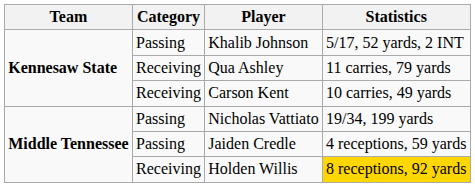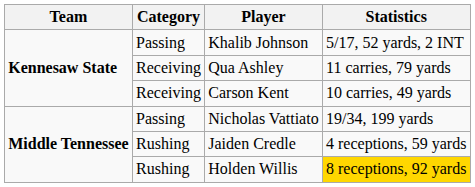(160, 144) Passing -> (163, 144) Rushing
(168, 169) Receiving -> (163, 169) Rushing
